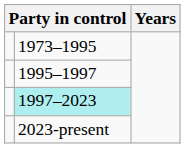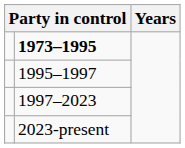(57, 45) normal -> (57, 45) bold
(57, 101) paleturquoise background -> (57, 101) no background
